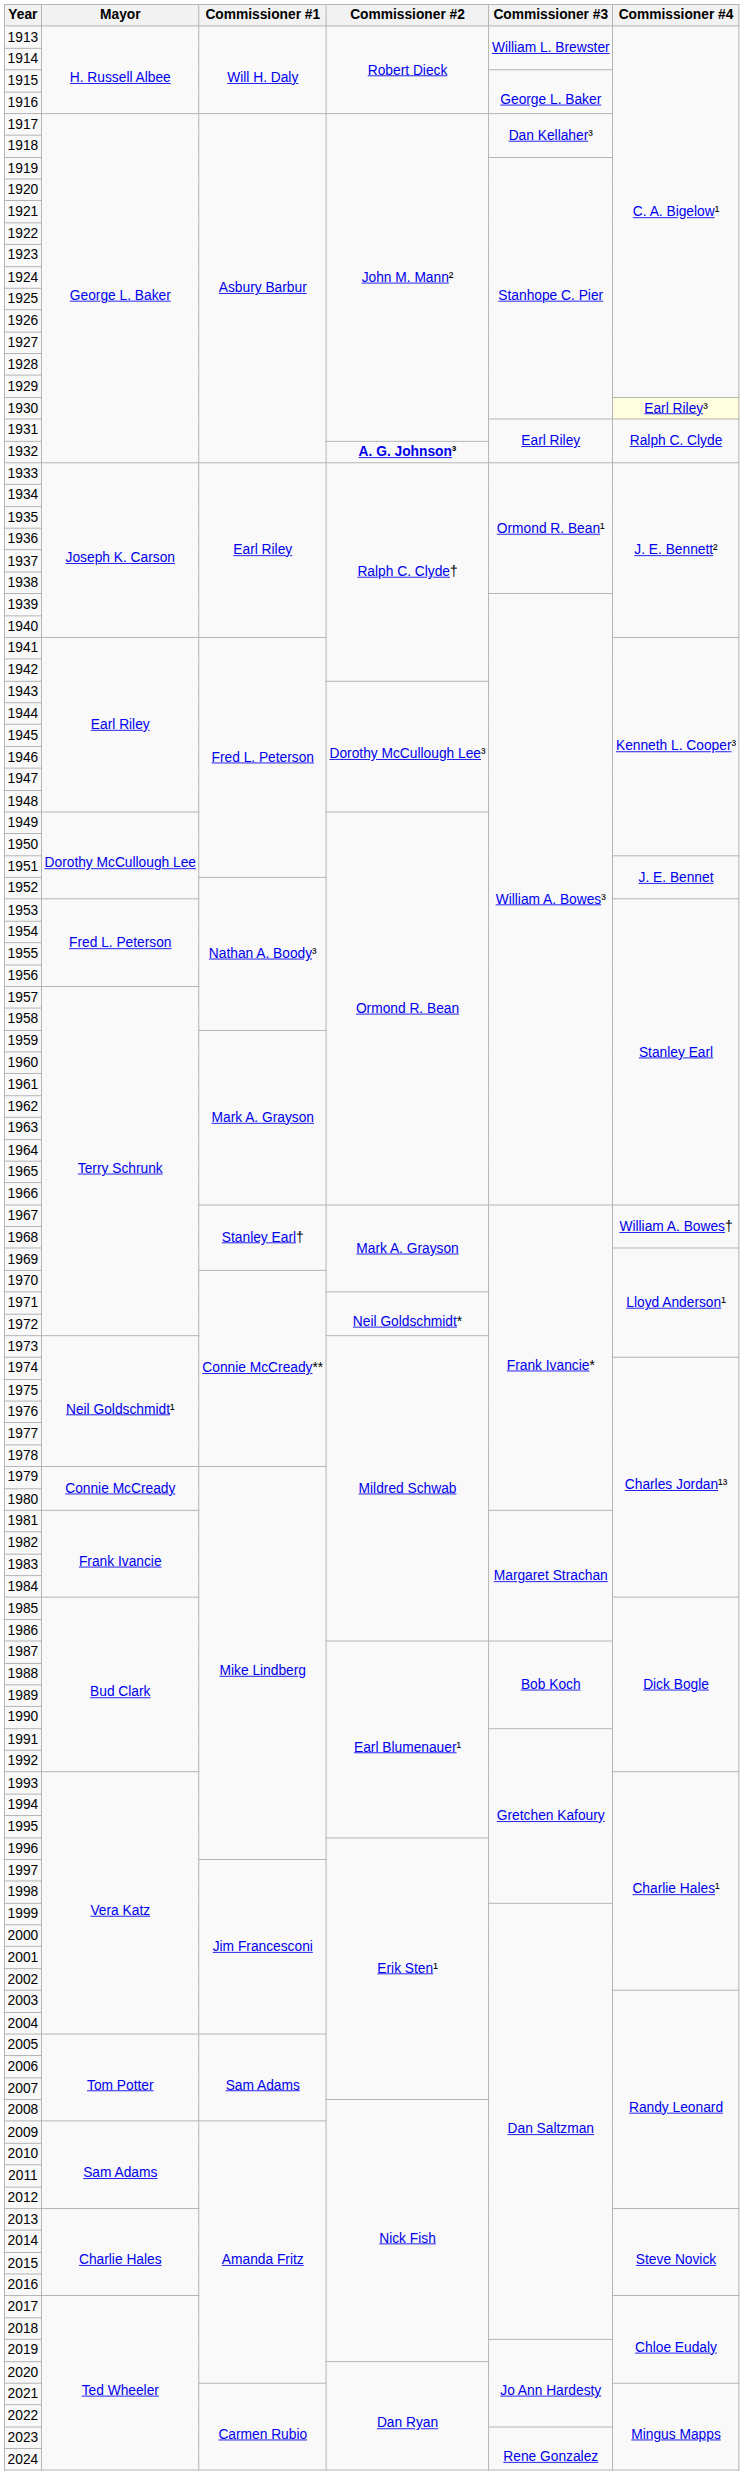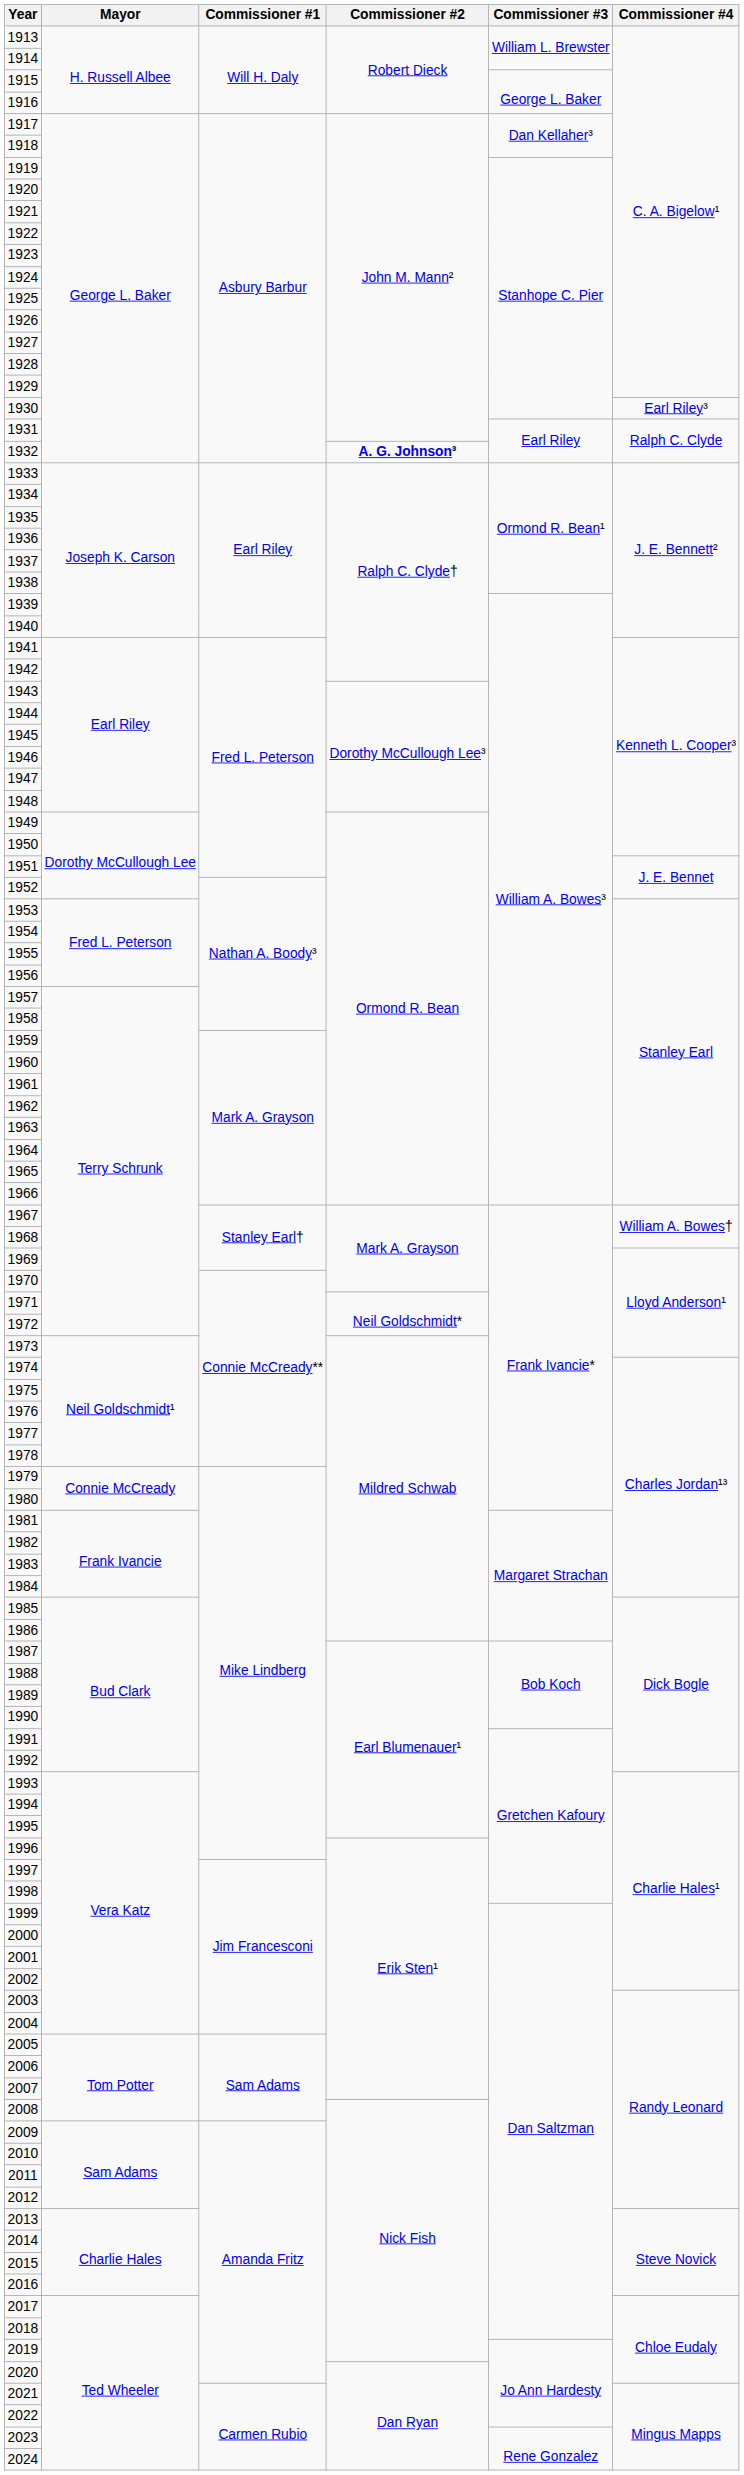(676, 408) lightyellow background -> (676, 408) no background
